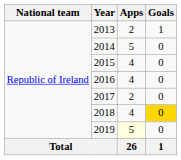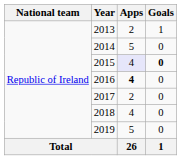(131, 63) no background -> (131, 63) lavender background
(161, 63) normal -> (161, 63) bold
(131, 79) normal -> (131, 79) bold
(161, 113) gold background -> (161, 113) no background
(131, 130) lightyellow background -> (131, 130) no background
